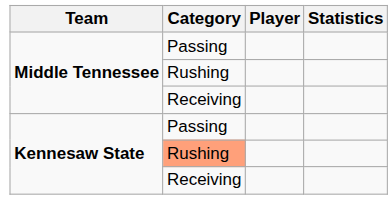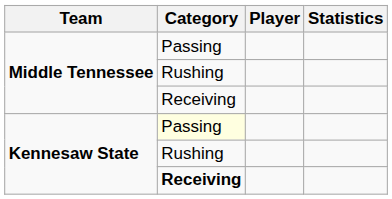(197, 126) no background -> (192, 126) lightyellow background
(198, 153) lightsalmon background -> (192, 153) no background
(204, 180) normal -> (201, 180) bold
